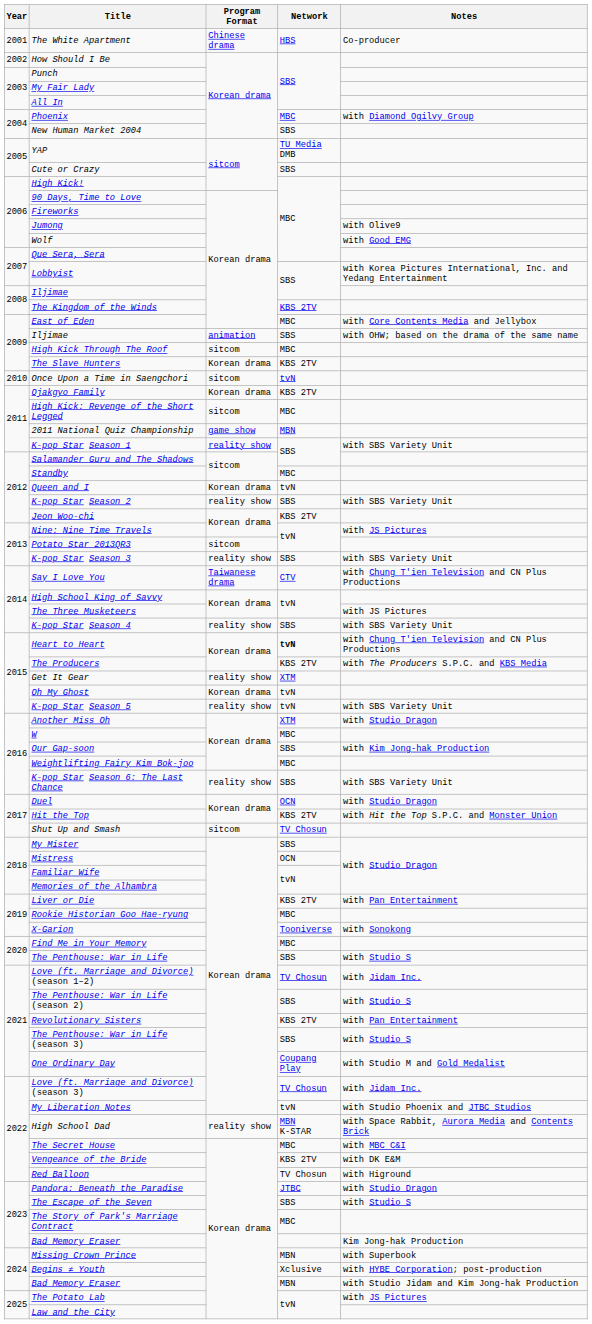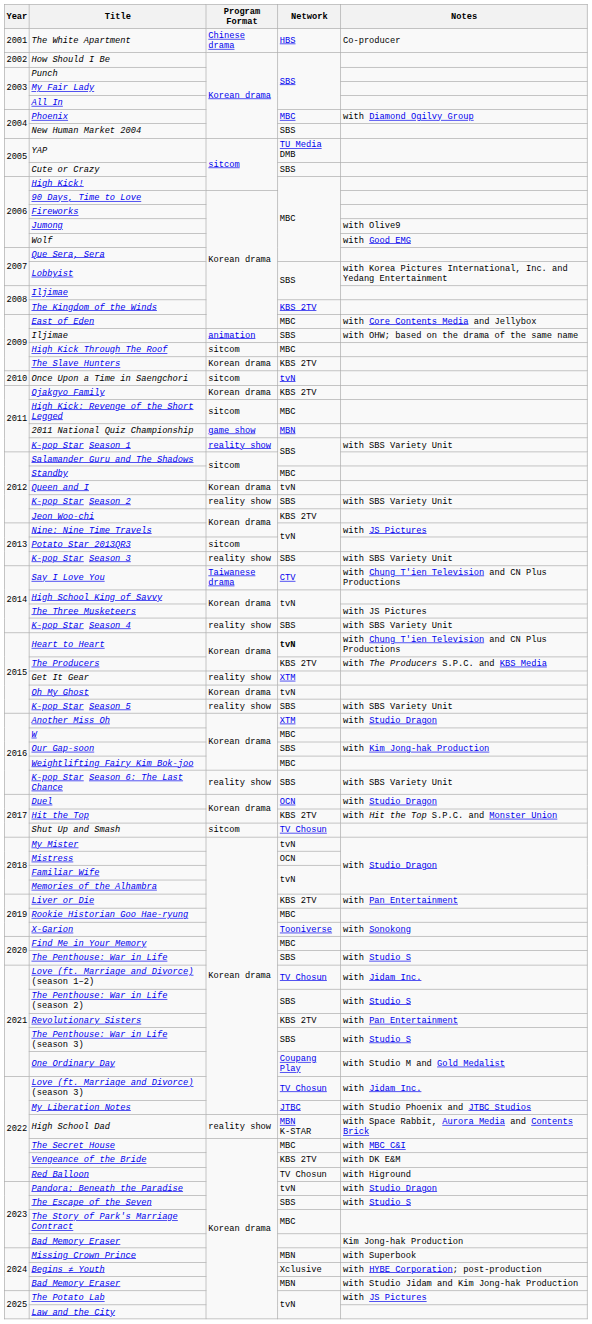(288, 706) tvN -> (288, 706) SBS
(288, 844) SBS -> (288, 844) tvN
(288, 1107) tvN -> (290, 1107) JTBC
(290, 1188) JTBC -> (288, 1188) tvN
